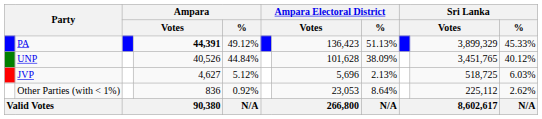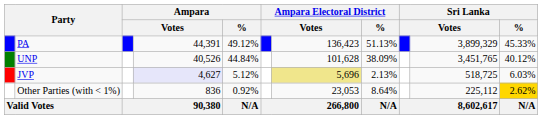(207, 43) bold -> (207, 43) normal
(209, 75) no background -> (209, 75) lavender background
(348, 75) no background -> (348, 75) khaki background
(523, 91) no background -> (523, 91) gold background
